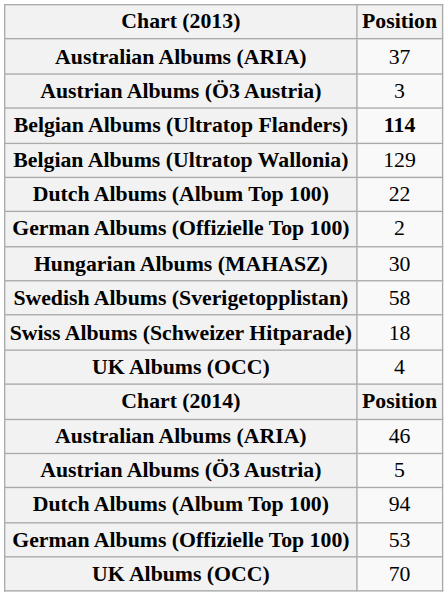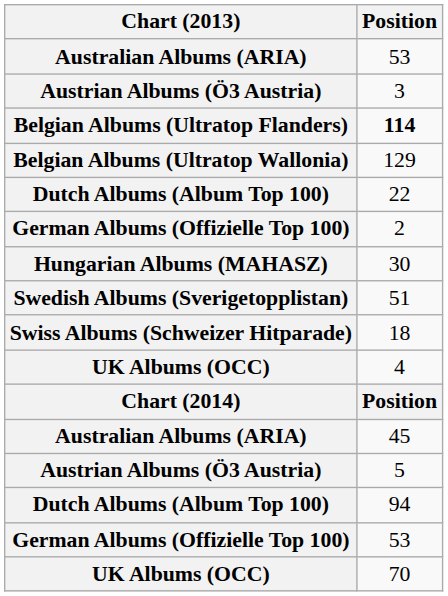(400, 56) 37 -> (400, 56) 53
(400, 297) 58 -> (400, 297) 51
(400, 435) 46 -> (400, 435) 45
